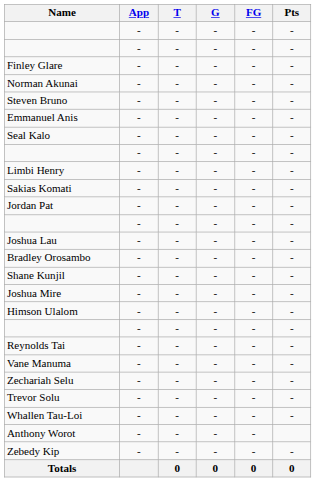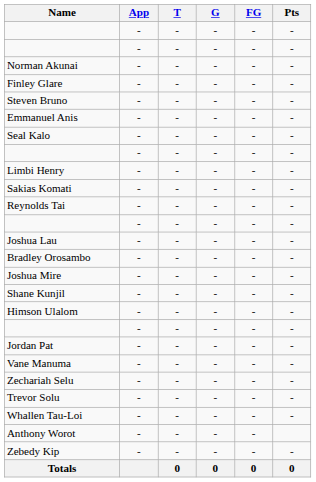rows swapped: (42, 83) <-> (35, 65)
rows swapped: (30, 205) <-> (36, 345)
rows swapped: (34, 293) <-> (36, 275)
